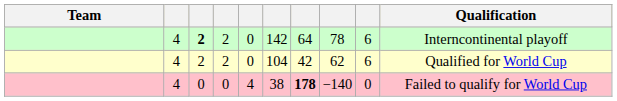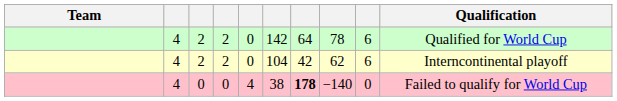(201, 38) bold -> (201, 38) normal
(496, 38) Interncontinental playoff -> (496, 38) Qualified for World Cup
(496, 61) Qualified for World Cup -> (496, 61) Interncontinental playoff
